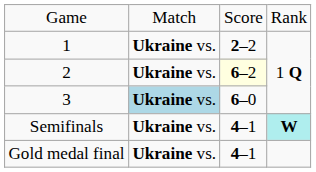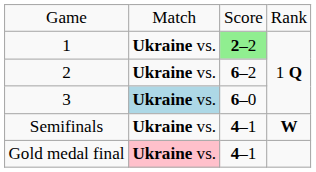(243, 45) no background -> (243, 45) lightgreen background
(243, 72) lightyellow background -> (243, 72) no background
(289, 126) paleturquoise background -> (289, 126) no background
(174, 153) no background -> (174, 153) pink background
